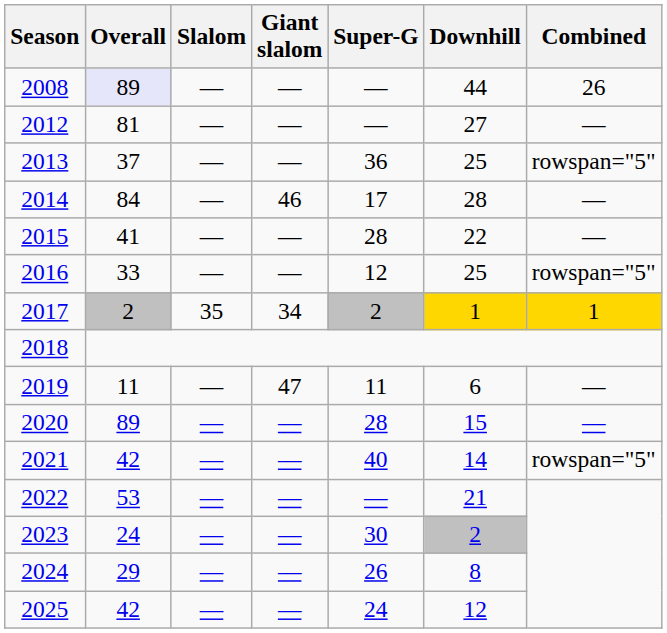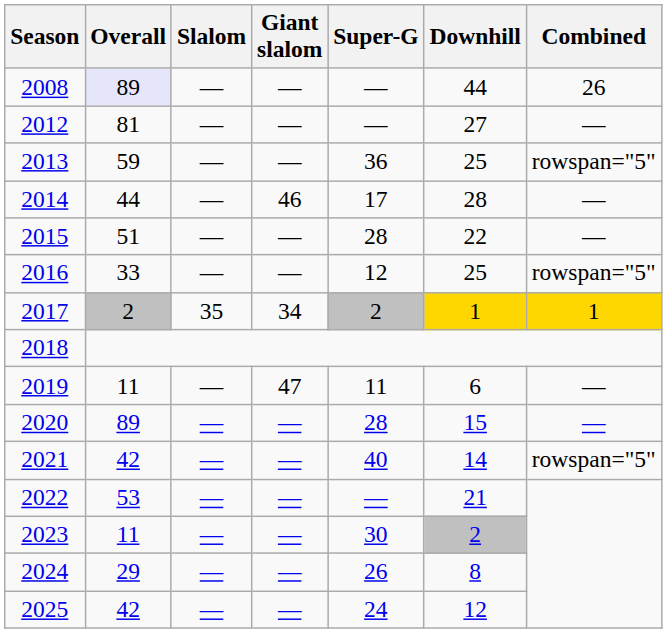(128, 161) 37 -> (128, 161) 59
(128, 198) 84 -> (128, 198) 44
(128, 236) 41 -> (128, 236) 51
(128, 534) 24 -> (128, 534) 11
